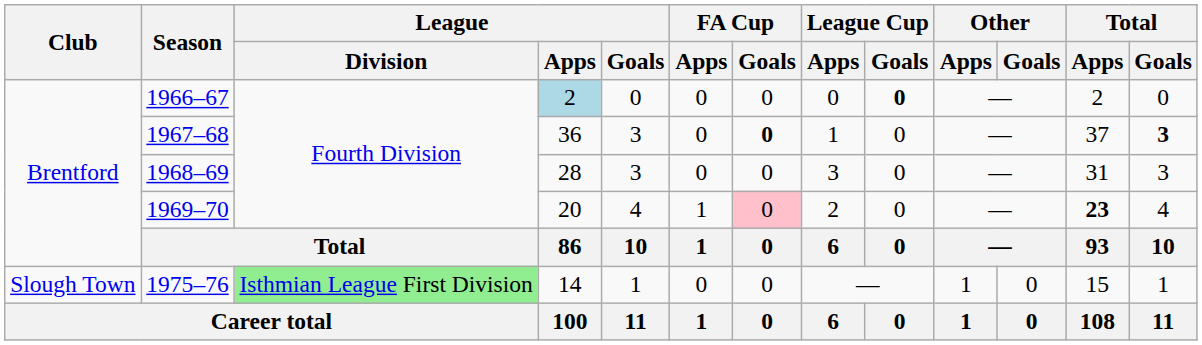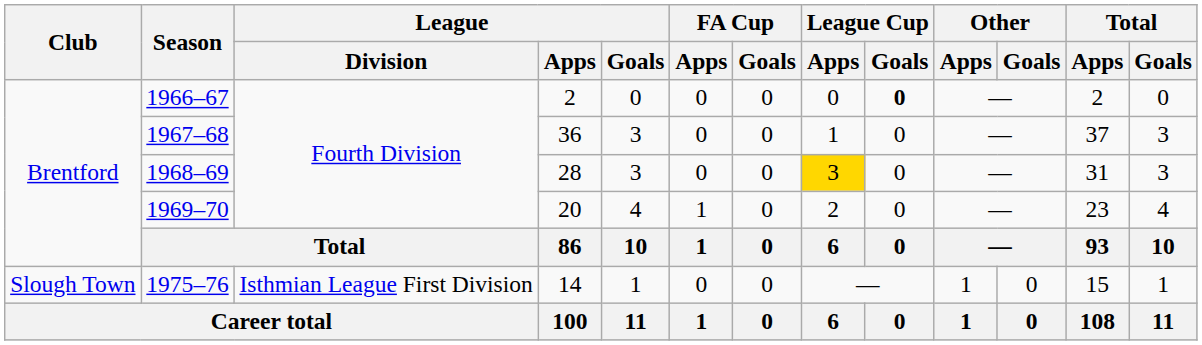(570, 97) lightblue background -> (570, 97) no background
(767, 135) bold -> (767, 135) normal
(1163, 135) bold -> (1163, 135) normal
(833, 172) no background -> (833, 172) gold background
(767, 209) pink background -> (767, 209) no background
(1097, 209) bold -> (1097, 209) normal
(386, 284) lightgreen background -> (386, 284) no background
